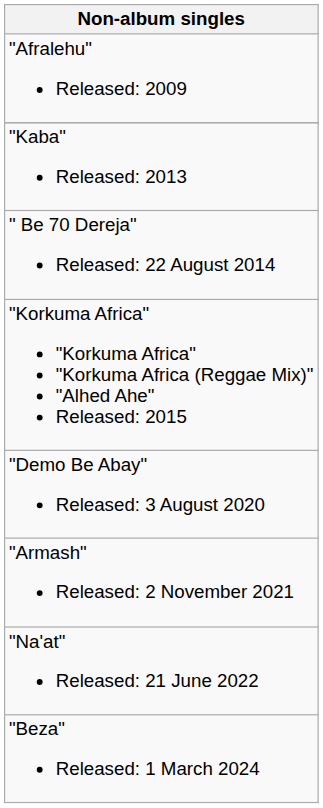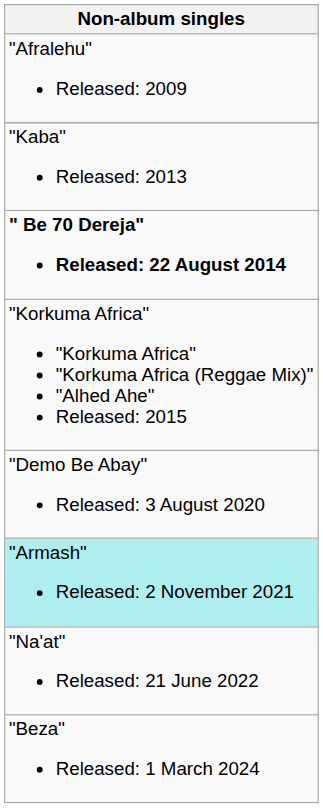(161, 245) normal -> (161, 245) bold
(161, 573) no background -> (161, 573) paleturquoise background
